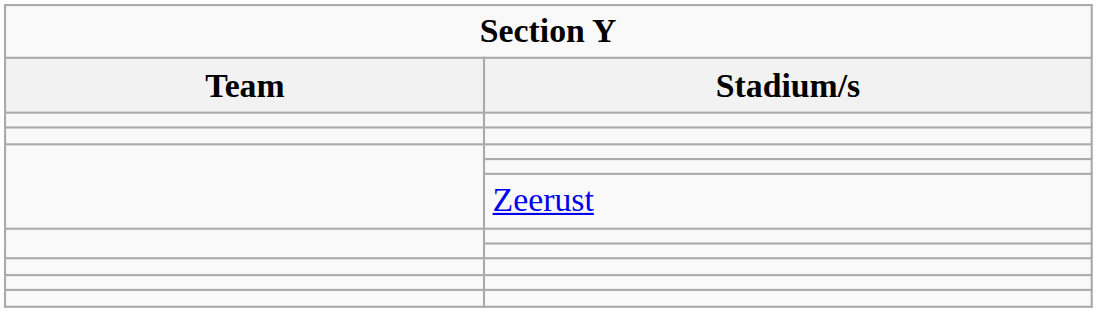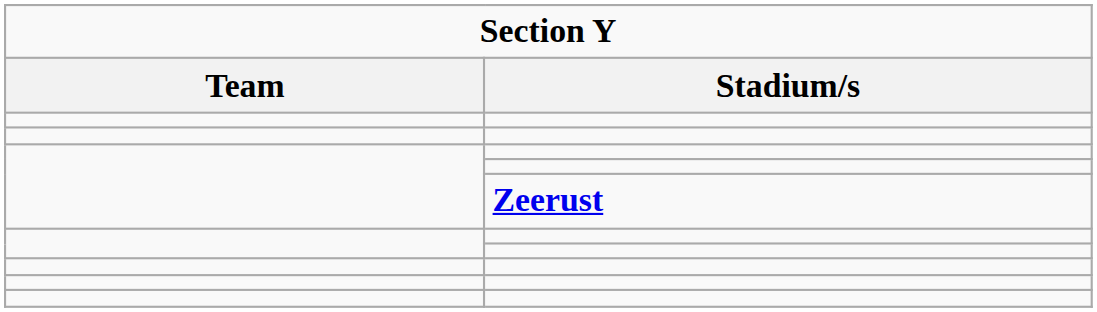(543, 200) normal -> (548, 200) bold
